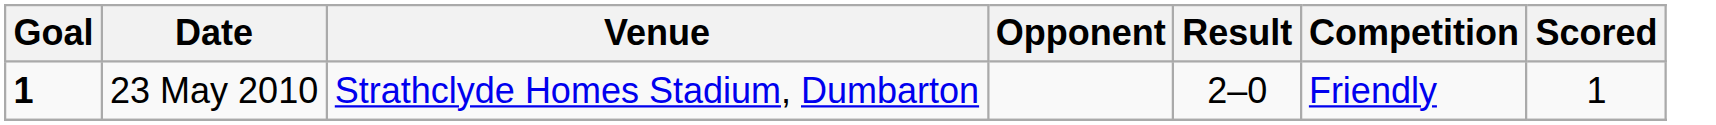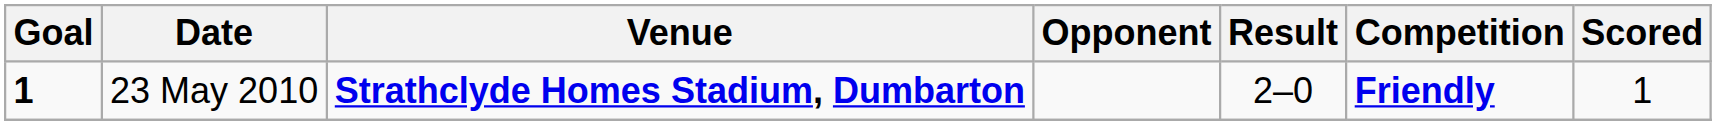(657, 90) normal -> (680, 90) bold
(1373, 90) normal -> (1425, 90) bold
